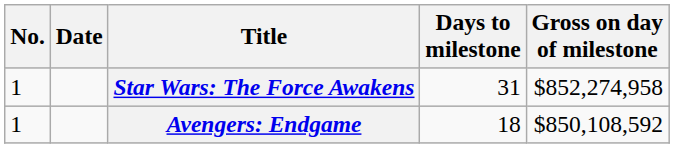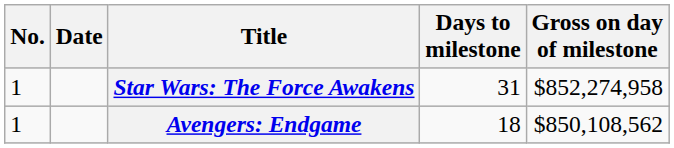(598, 124) $850,108,592 -> (598, 124) $850,108,562
